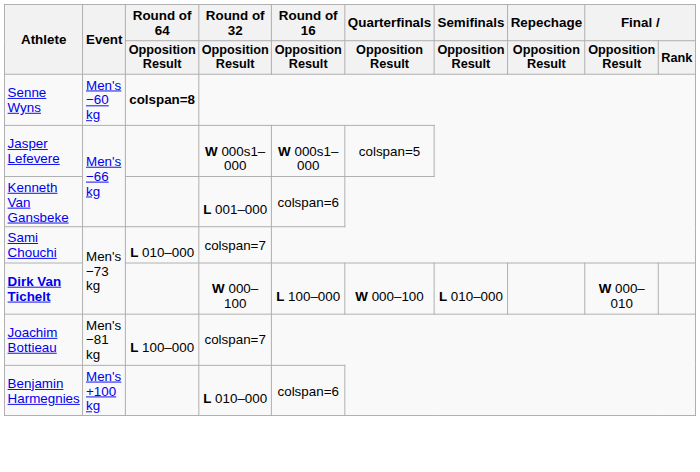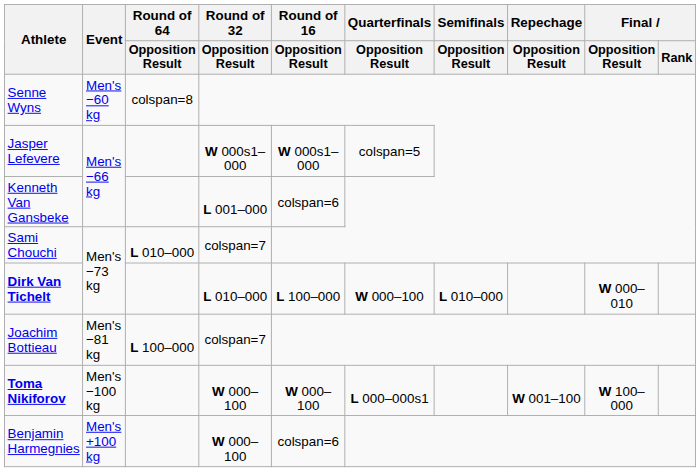(162, 100) bold -> (162, 100) normal
(235, 296) W 000–100 -> (235, 296) L 010–000
+ row: (37, 391)
(235, 398) L 010–000 -> (235, 449) W 000–100
